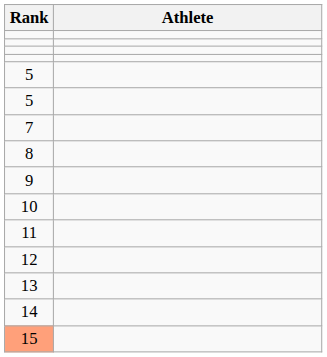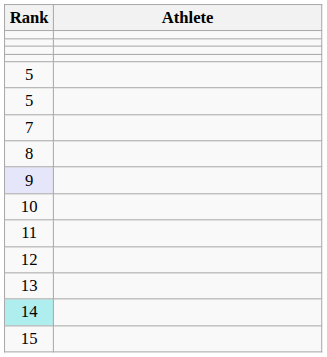(29, 180) no background -> (29, 180) lavender background
(29, 312) no background -> (29, 312) paleturquoise background
(29, 338) lightsalmon background -> (29, 338) no background
